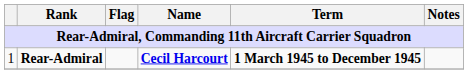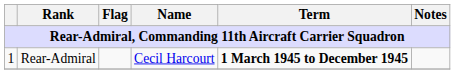(62, 58) bold -> (58, 58) normal
(184, 58) bold -> (174, 58) normal
